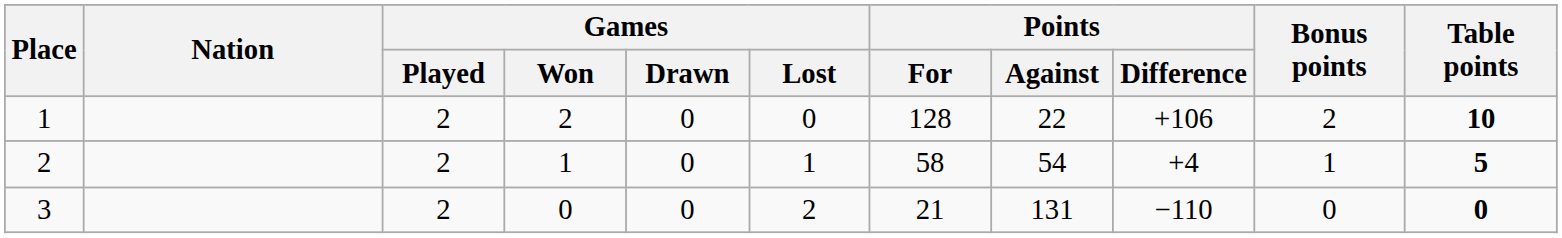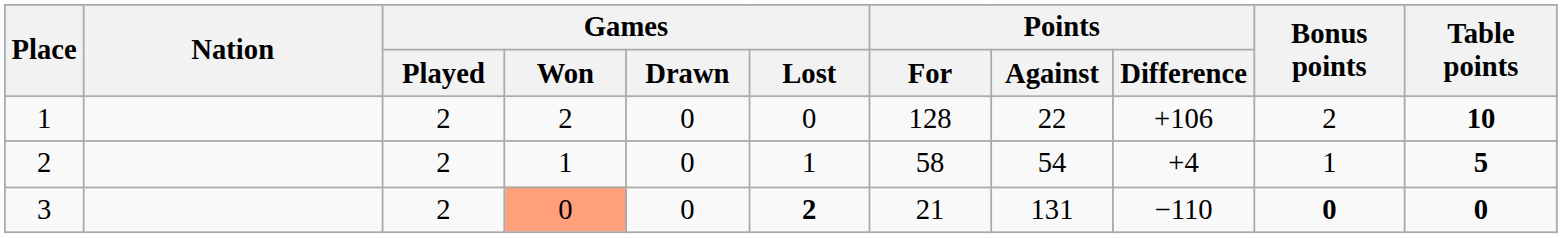(565, 208) no background -> (565, 208) lightsalmon background
(809, 208) normal -> (809, 208) bold
(1329, 208) normal -> (1329, 208) bold
